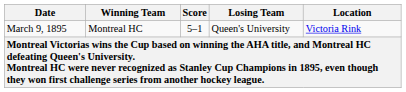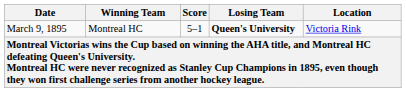(251, 28) normal -> (253, 28) bold
